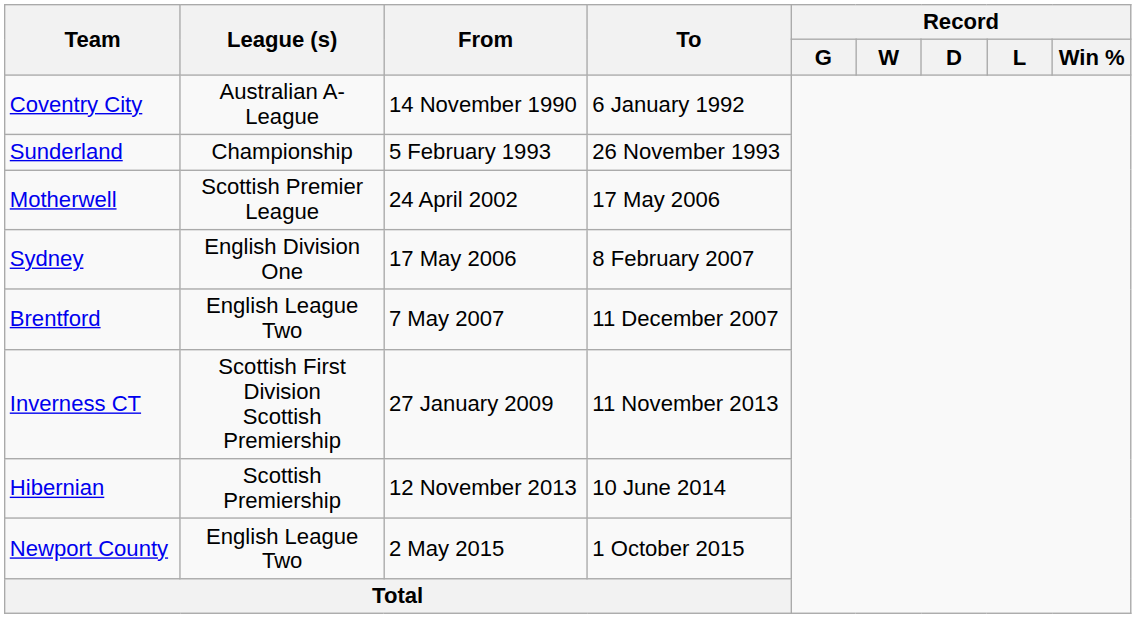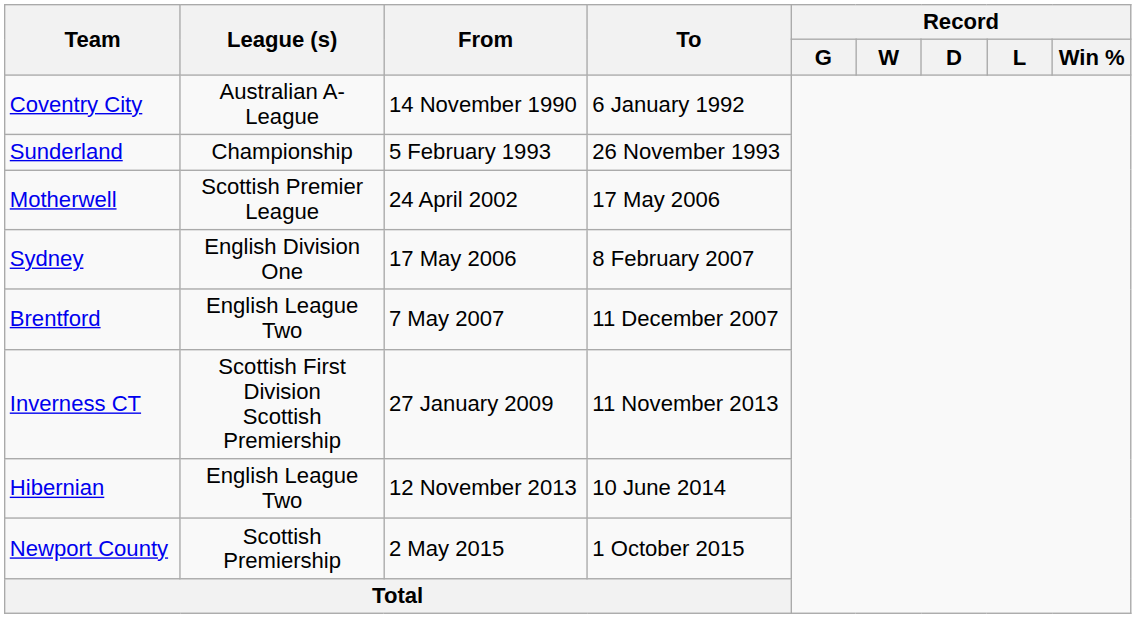(282, 488) Scottish Premiership -> (282, 488) English League Two
(282, 548) English League Two -> (282, 548) Scottish Premiership
